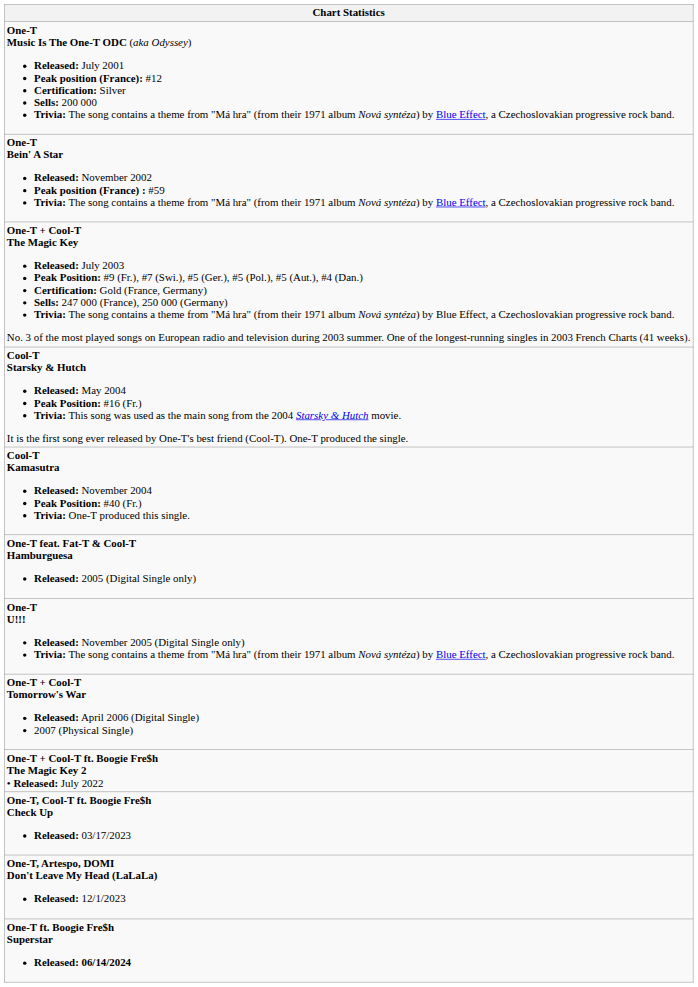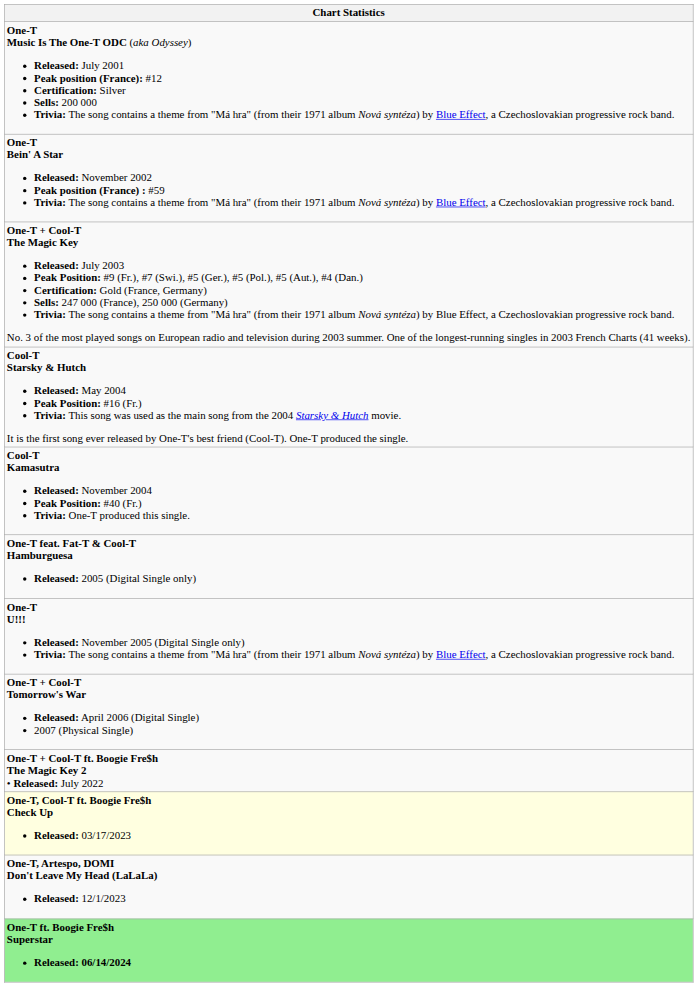(349, 818) no background -> (349, 818) lightyellow background
(349, 945) no background -> (349, 945) lightgreen background
